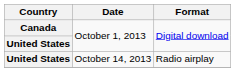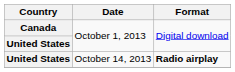(185, 59) normal -> (187, 59) bold
